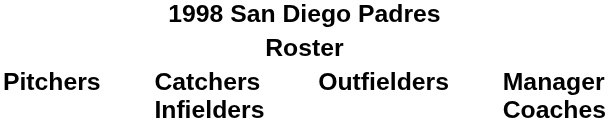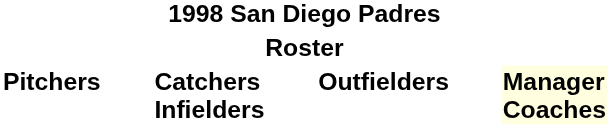(554, 95) no background -> (554, 95) lightyellow background
